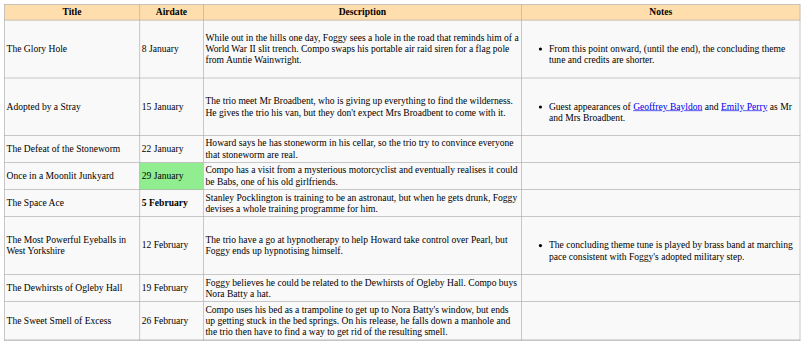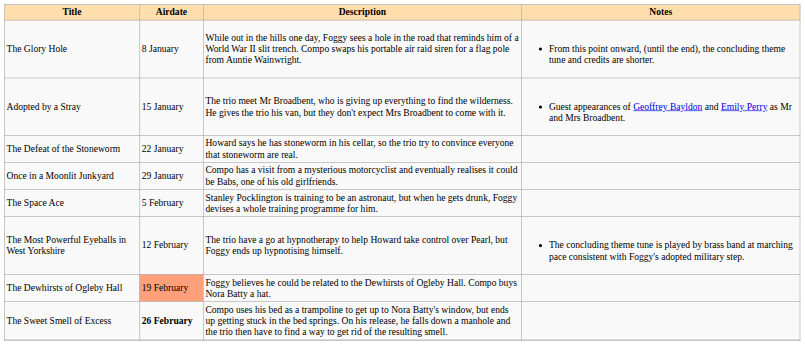(163, 176) lightgreen background -> (163, 176) no background
(165, 203) bold -> (163, 203) normal
(165, 288) no background -> (165, 288) lightsalmon background
(165, 321) normal -> (167, 321) bold
